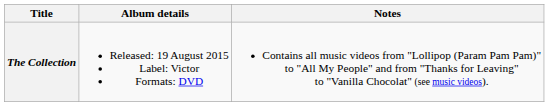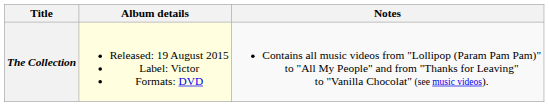(155, 68) no background -> (155, 68) lightyellow background
